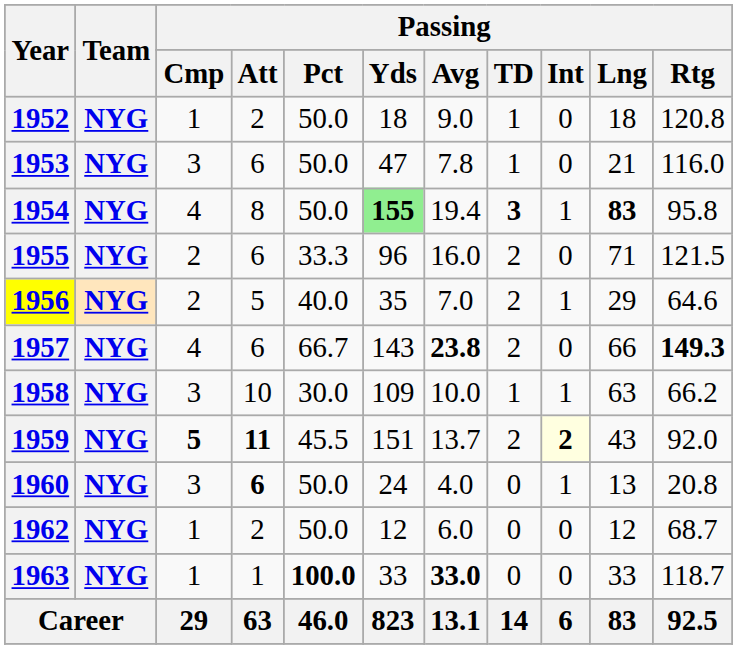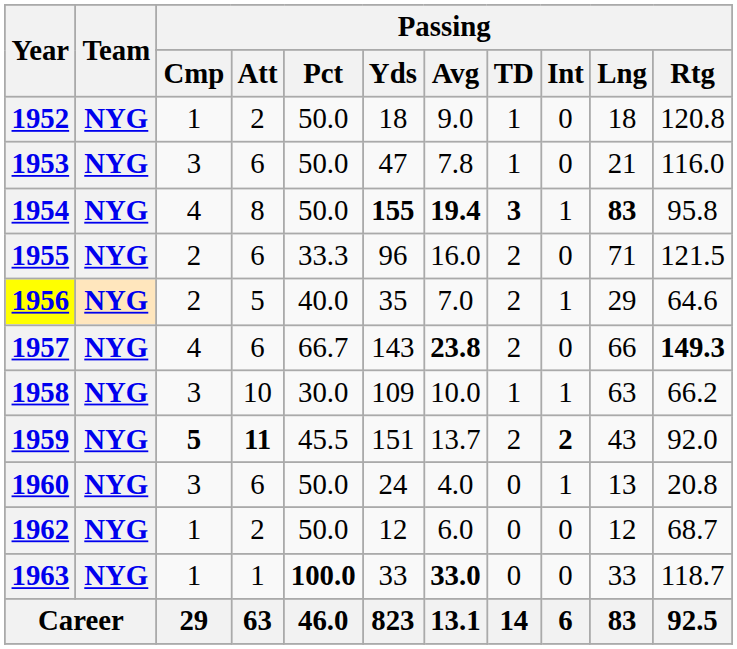(393, 210) lightgreen background -> (393, 210) no background
(455, 210) normal -> (455, 210) bold
(566, 438) lightyellow background -> (566, 438) no background
(258, 484) bold -> (258, 484) normal
